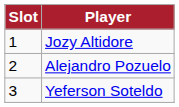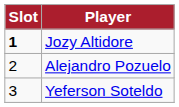(13, 42) normal -> (13, 42) bold
